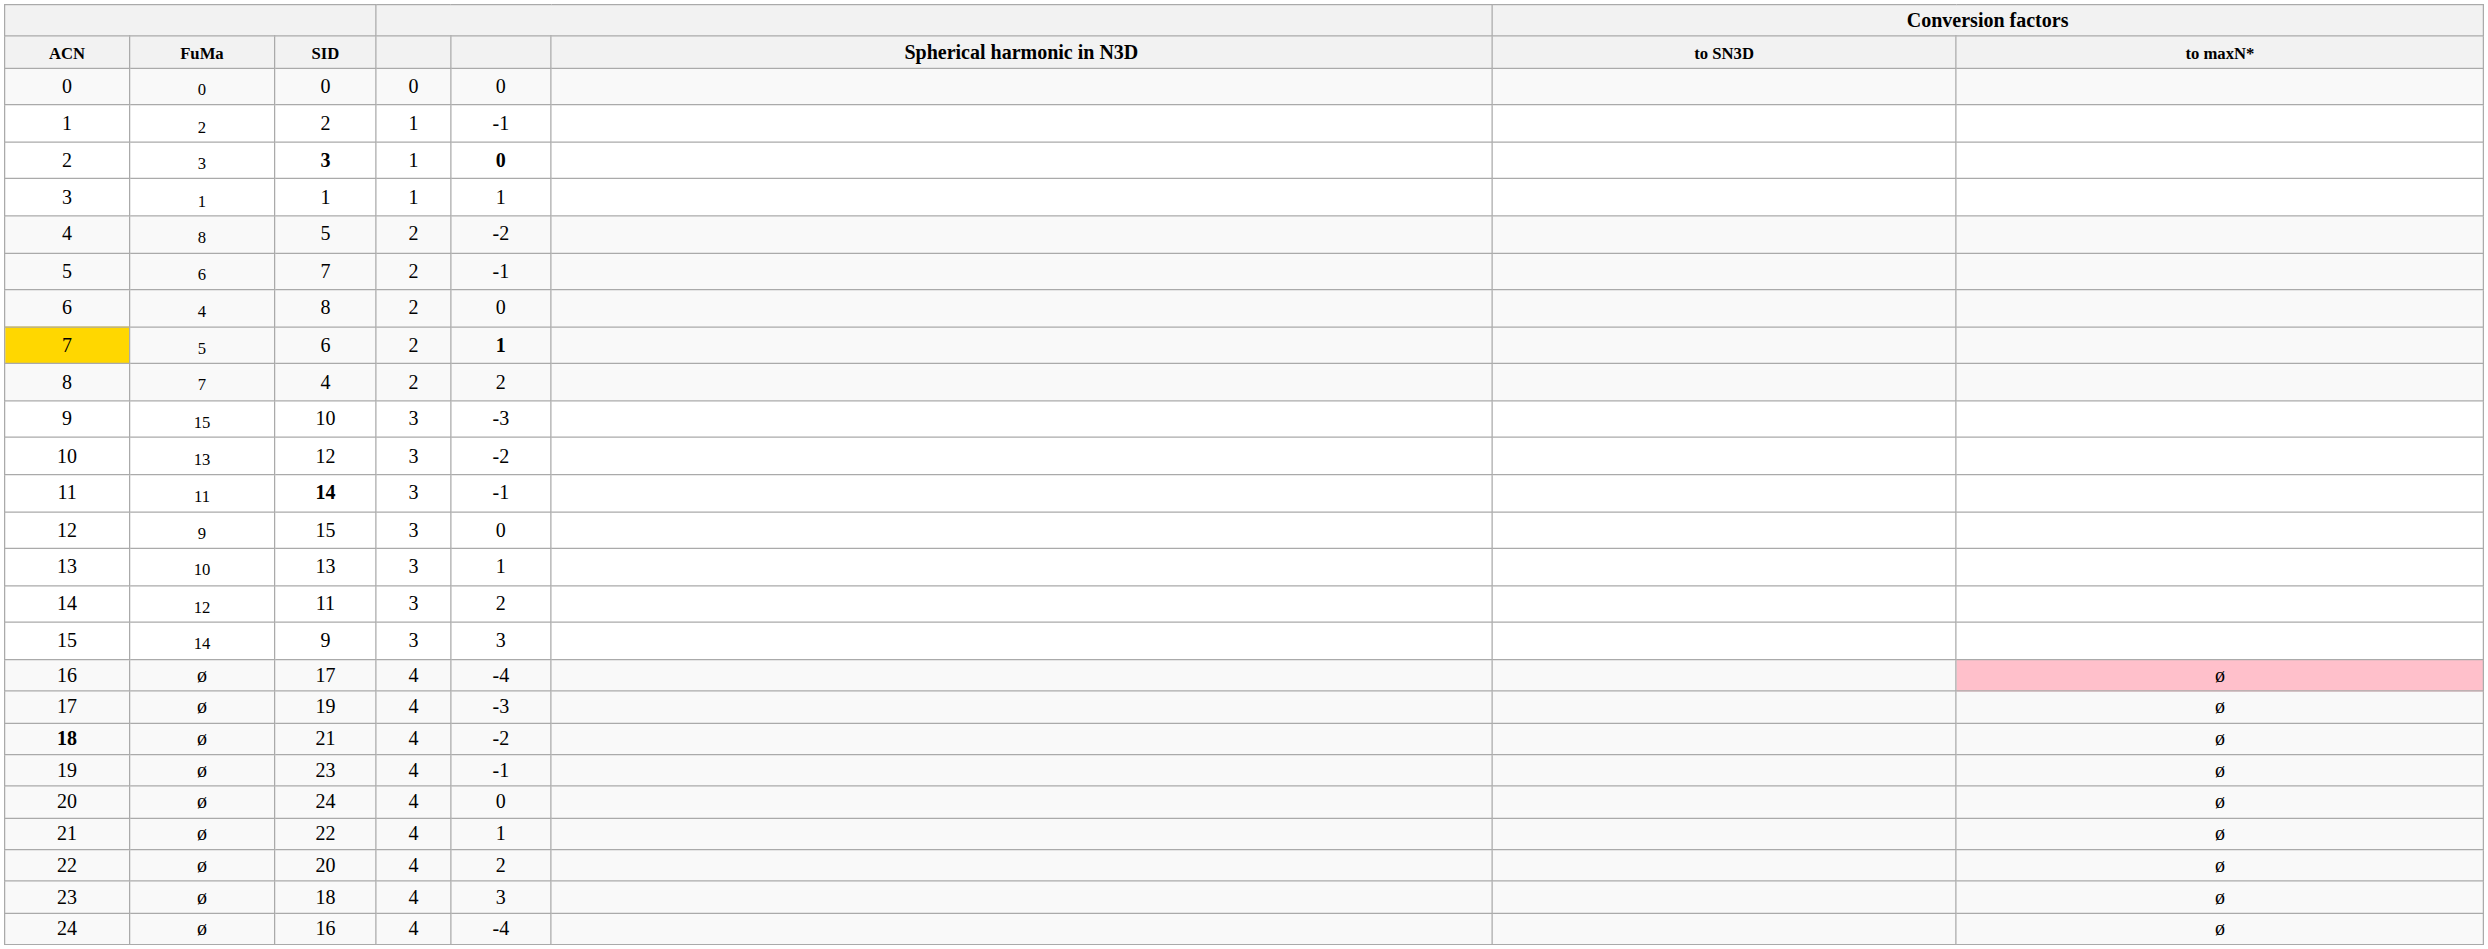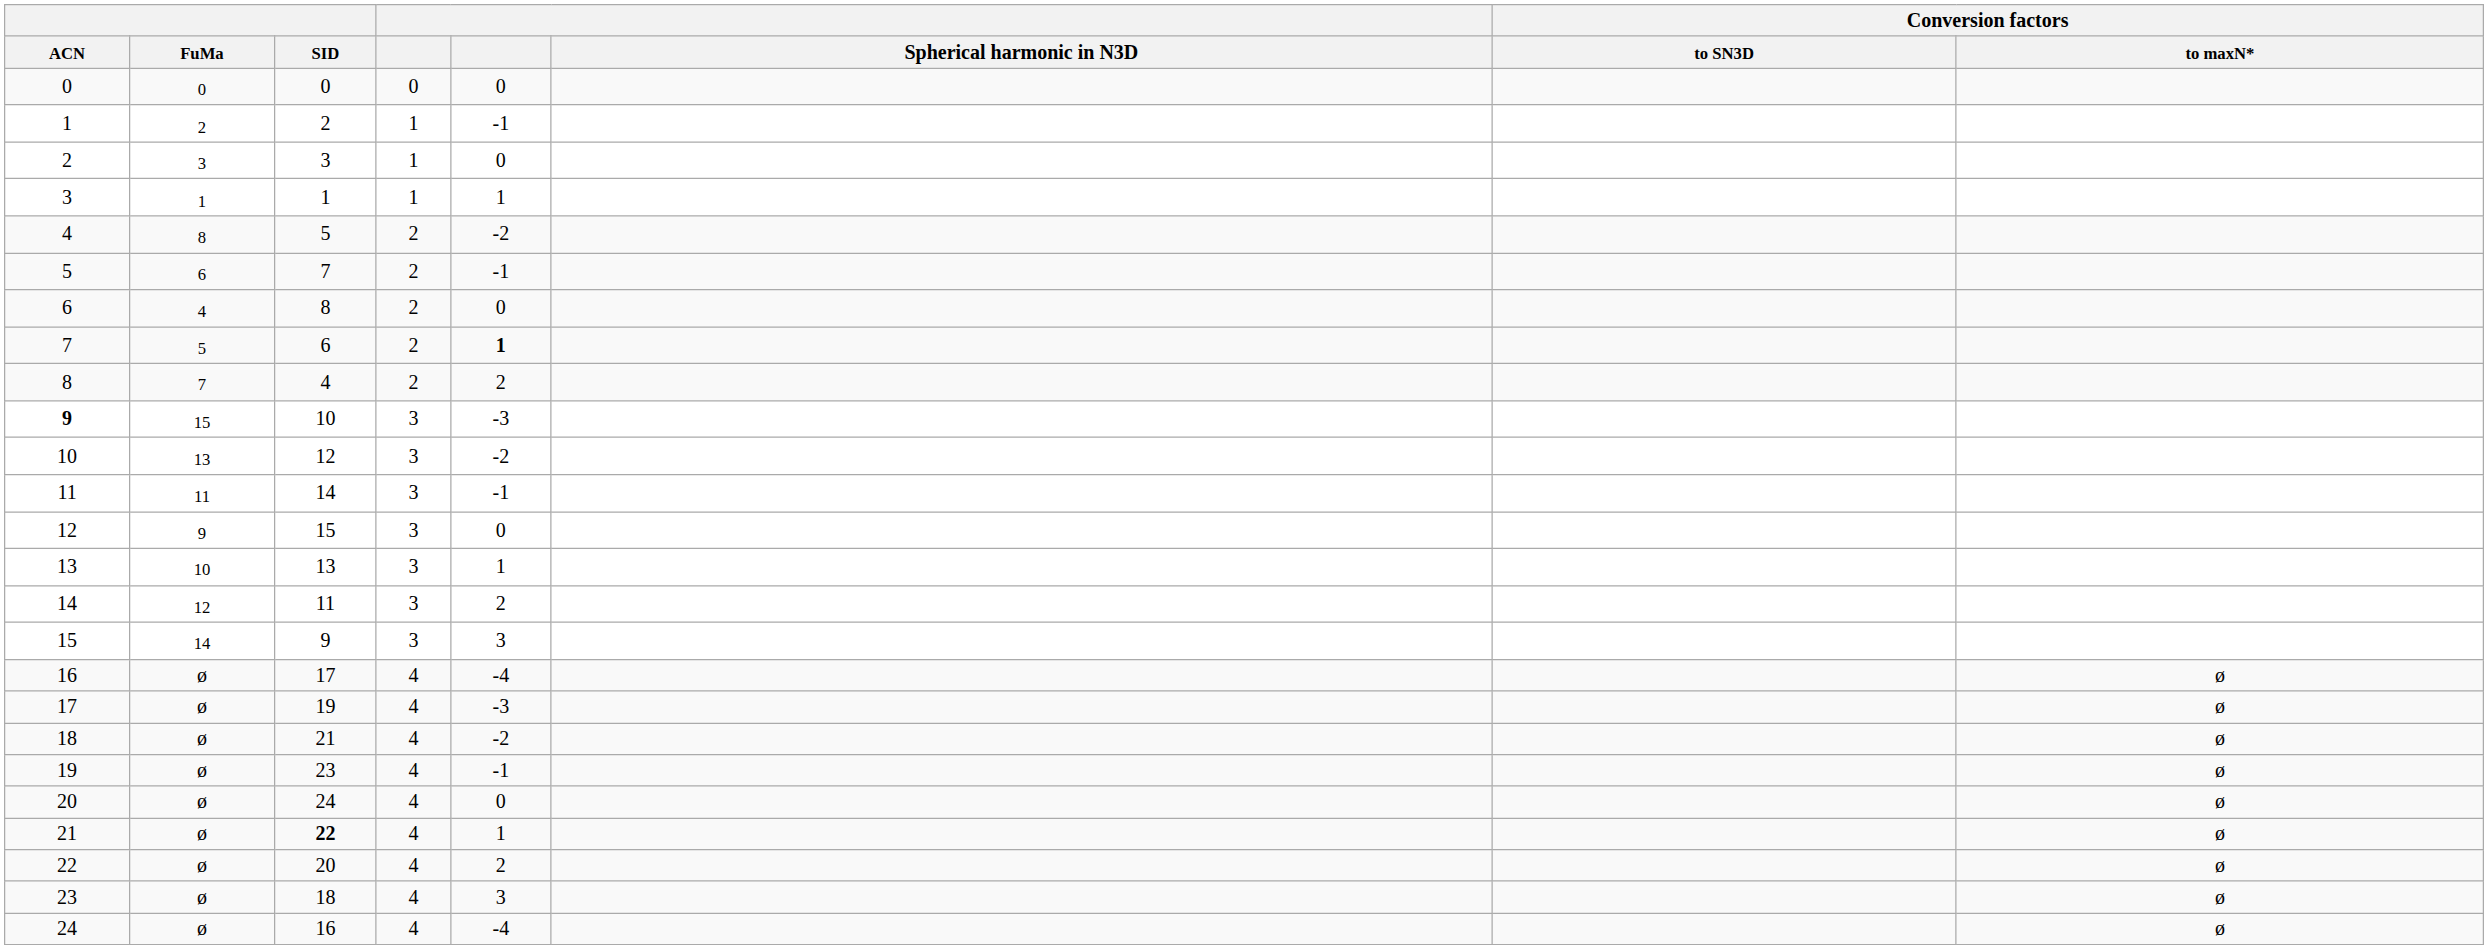(325, 160) bold -> (325, 160) normal
(501, 160) bold -> (501, 160) normal
(67, 345) gold background -> (67, 345) no background
(67, 418) normal -> (67, 418) bold
(325, 492) bold -> (325, 492) normal
(2220, 675) pink background -> (2220, 675) no background
(67, 738) bold -> (67, 738) normal
(325, 833) normal -> (325, 833) bold
